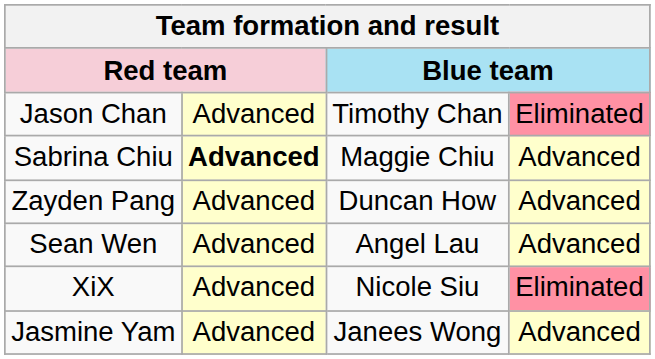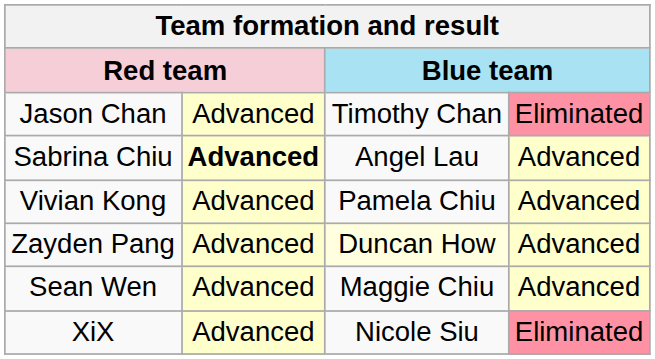(417, 157) Maggie Chiu -> (417, 157) Angel Lau
+ row: (93, 200)
(417, 200) no background -> (417, 244) lightyellow background
(417, 244) Angel Lau -> (417, 288) Maggie Chiu
- row: (93, 331)
